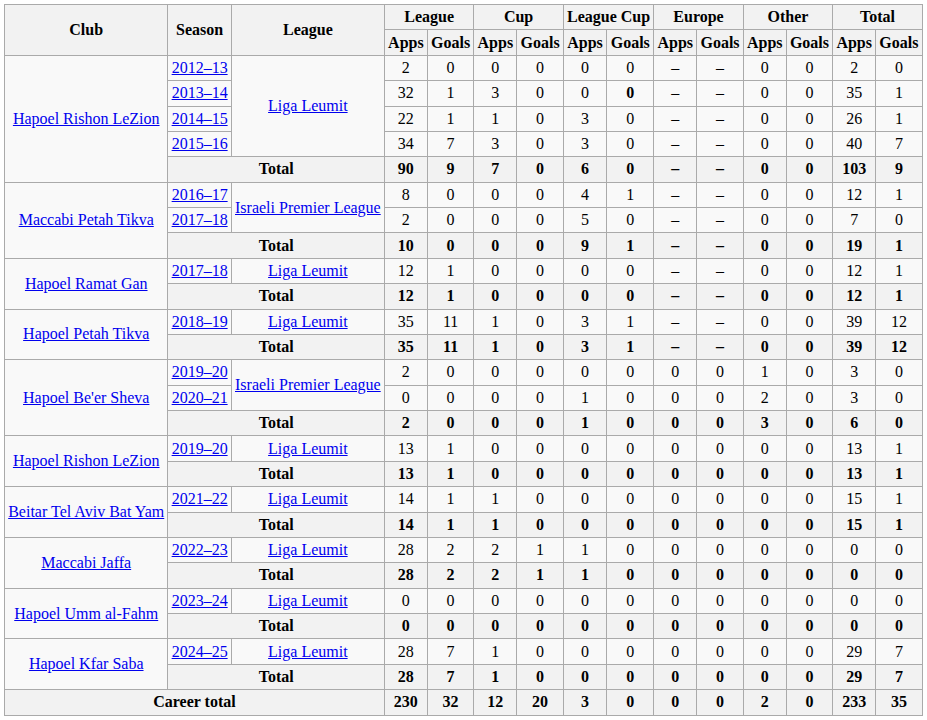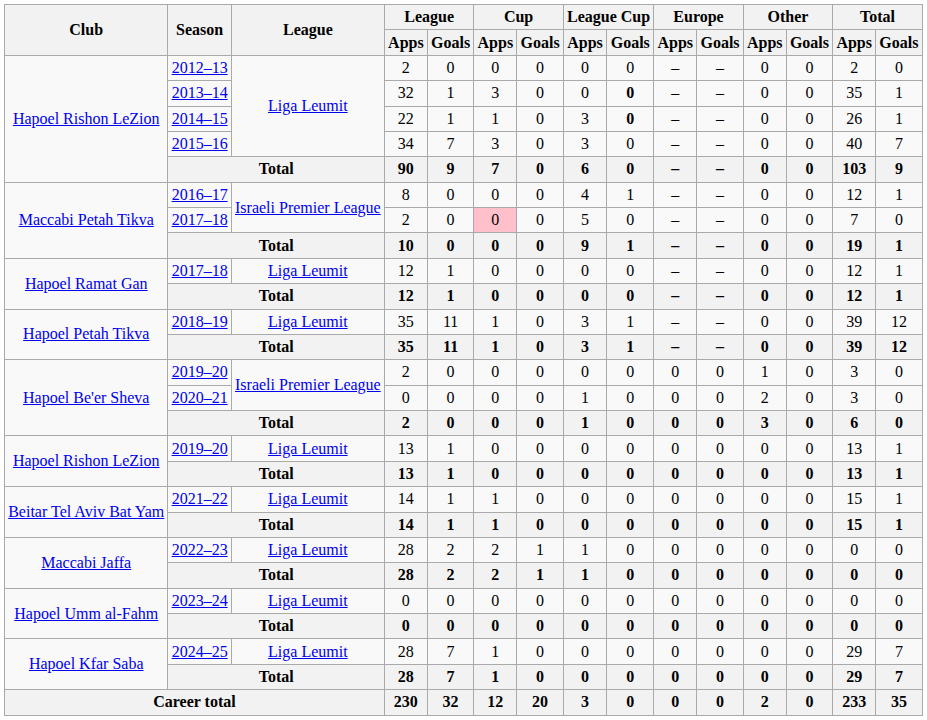(630, 118) normal -> (630, 118) bold
(495, 220) no background -> (495, 220) pink background
